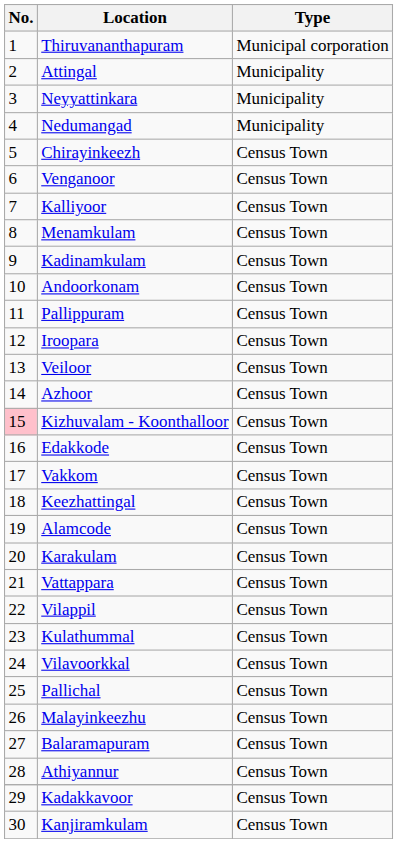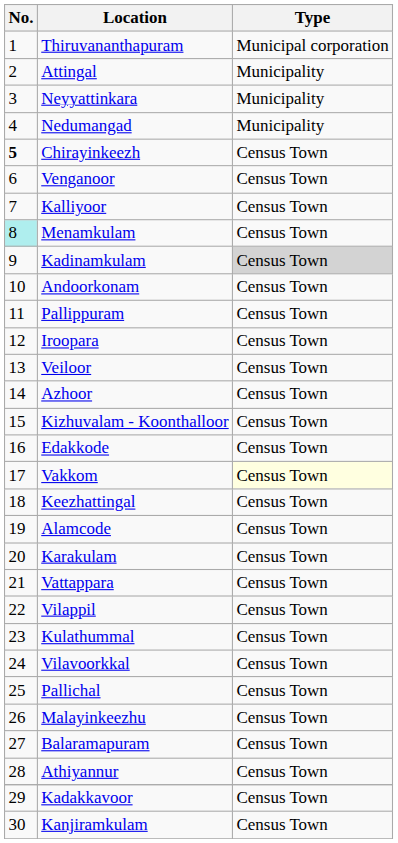(13, 152) normal -> (13, 152) bold
(13, 233) no background -> (13, 233) paleturquoise background
(282, 260) no background -> (282, 260) lightgrey background
(17, 421) pink background -> (17, 421) no background
(282, 475) no background -> (282, 475) lightyellow background
